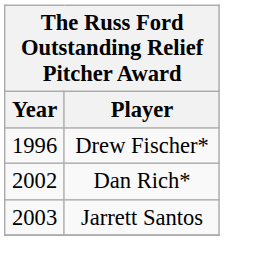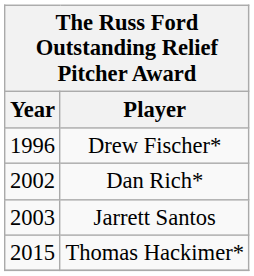+ row: (155, 252)
